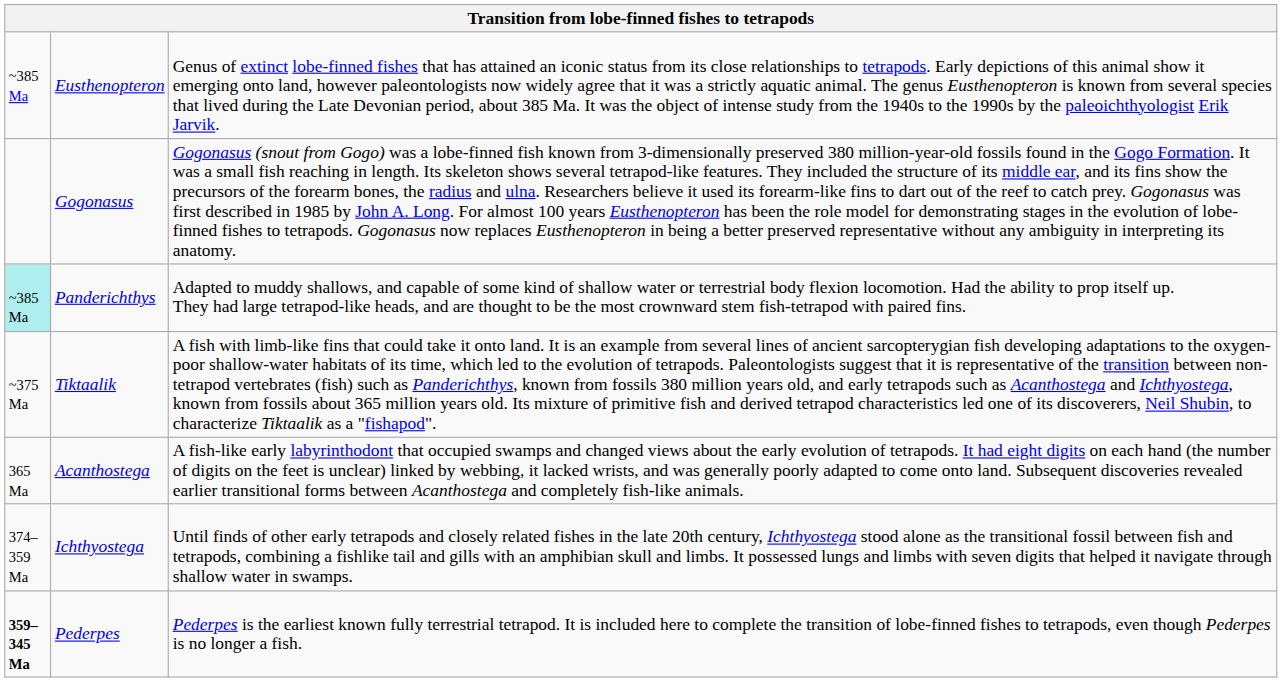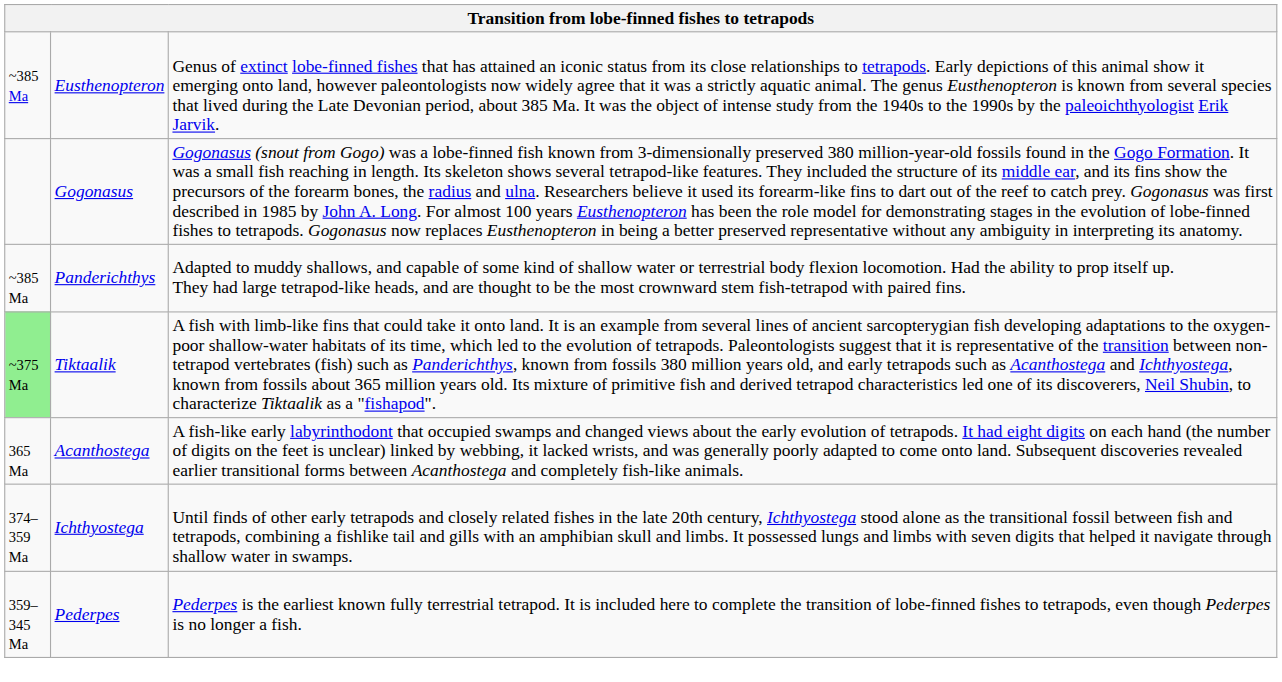(24, 308) paleturquoise background -> (24, 288) no background
(24, 394) no background -> (24, 375) lightgreen background
(23, 643) bold -> (23, 625) normal
